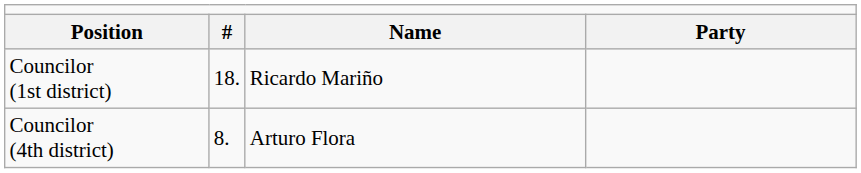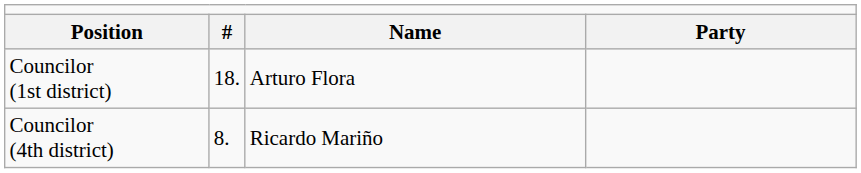(316, 78) Ricardo Mariño -> (302, 78) Arturo Flora
(302, 138) Arturo Flora -> (316, 138) Ricardo Mariño
